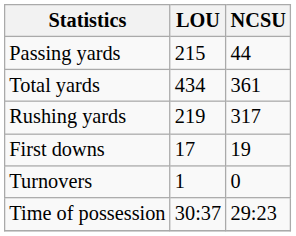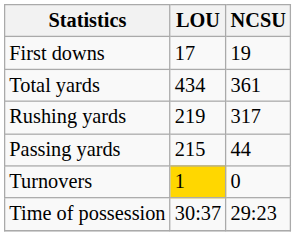rows swapped: (57, 149) <-> (65, 52)
(180, 181) no background -> (180, 181) gold background
